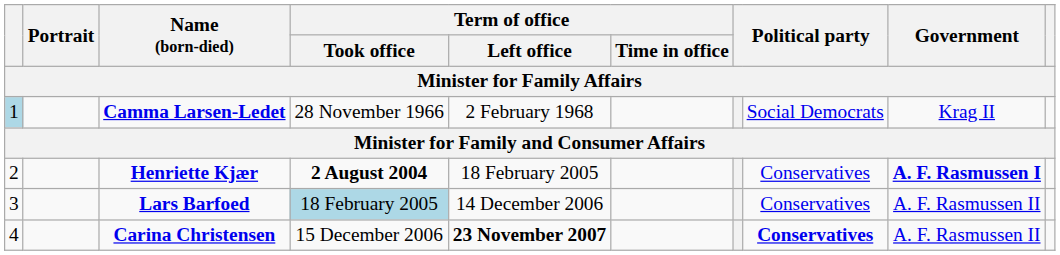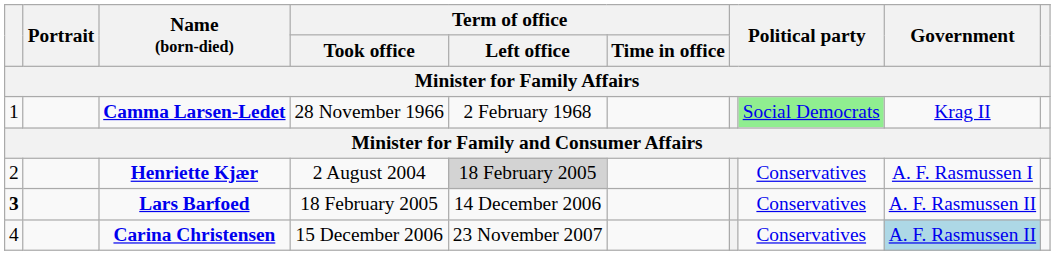(14, 111) lightblue background -> (14, 111) no background
(815, 111) no background -> (811, 111) lightgreen background
(369, 173) bold -> (369, 173) normal
(530, 173) no background -> (528, 173) lightgrey background
(967, 173) bold -> (962, 173) normal
(14, 204) normal -> (14, 204) bold
(369, 204) lightblue background -> (369, 204) no background
(530, 234) bold -> (528, 234) normal
(815, 234) bold -> (811, 234) normal
(967, 234) no background -> (962, 234) lightblue background
